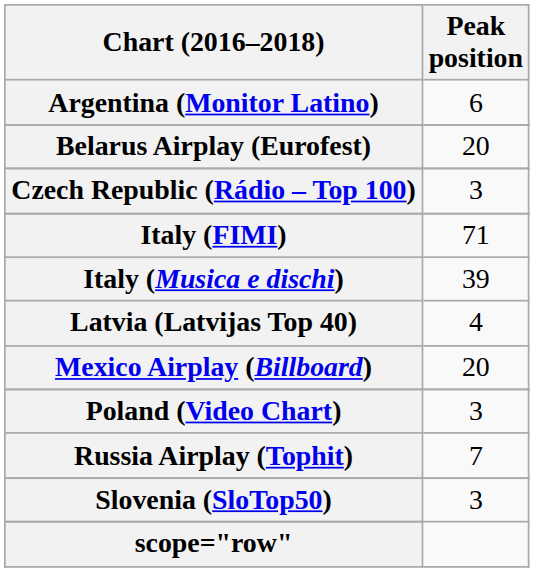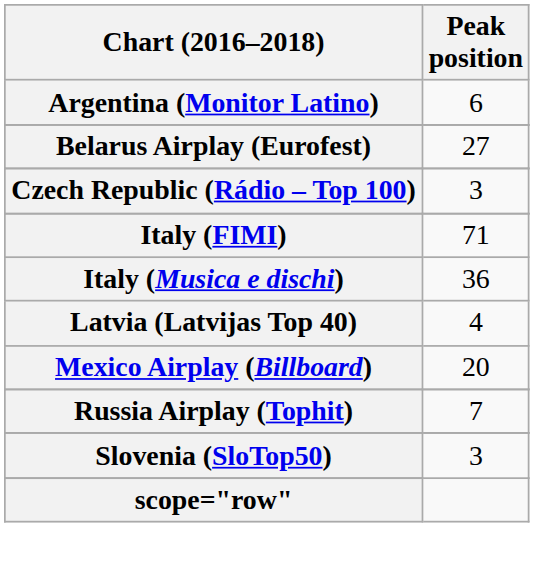(476, 146) 20 -> (476, 146) 27
(476, 278) 39 -> (476, 278) 36
- row: (214, 411)
